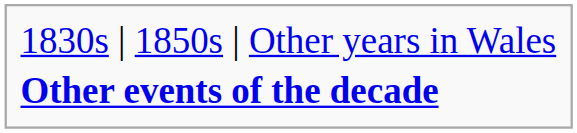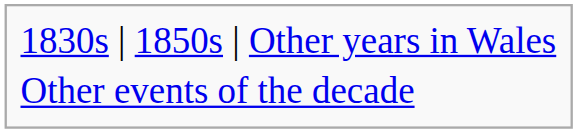(230, 91) bold -> (218, 91) normal
